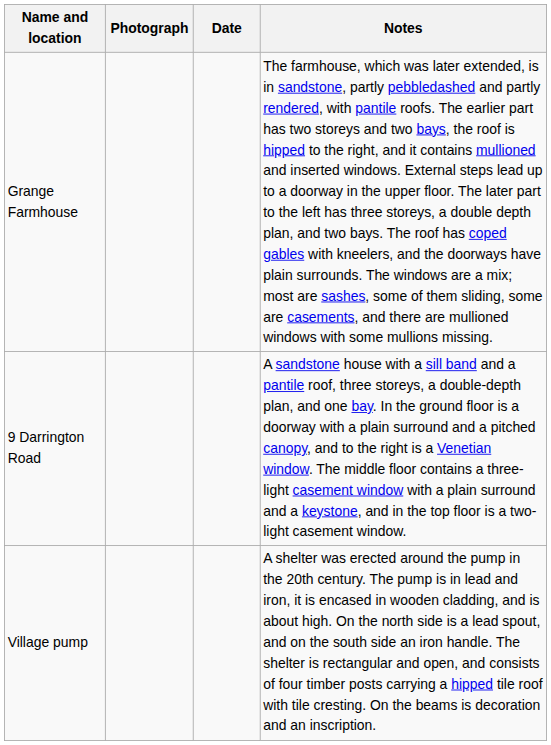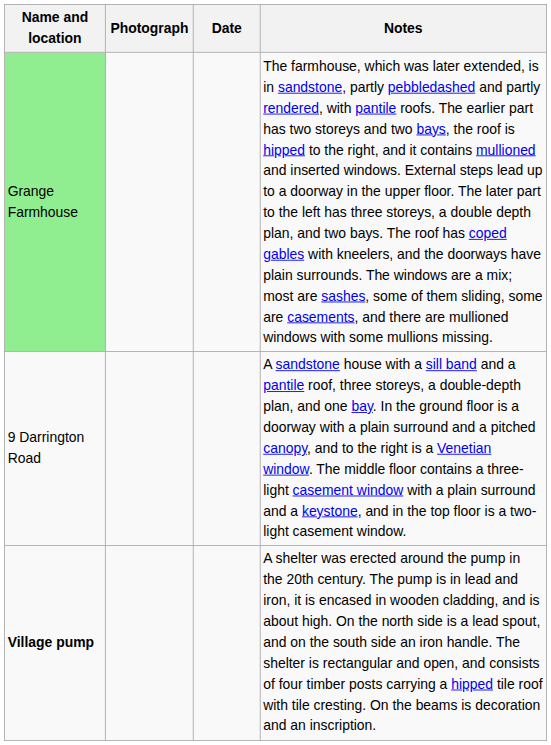(43, 202) no background -> (43, 202) lightgreen background
(48, 642) normal -> (51, 642) bold
